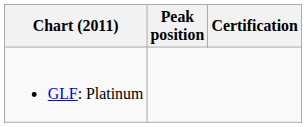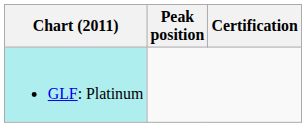(76, 94) no background -> (76, 94) paleturquoise background
